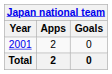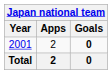(89, 45) normal -> (89, 45) bold
